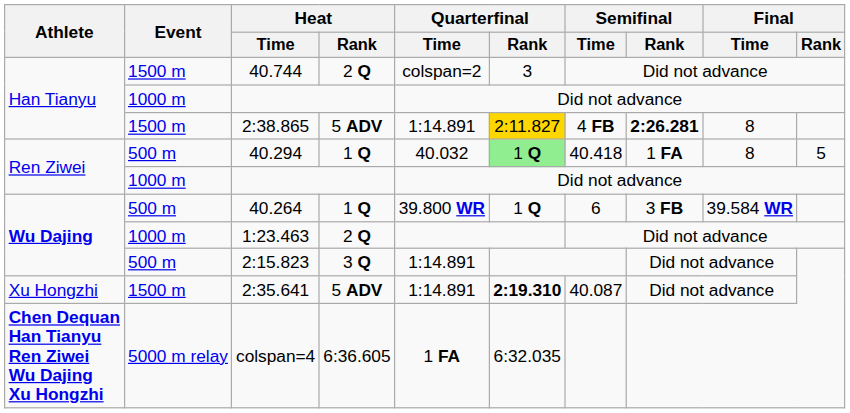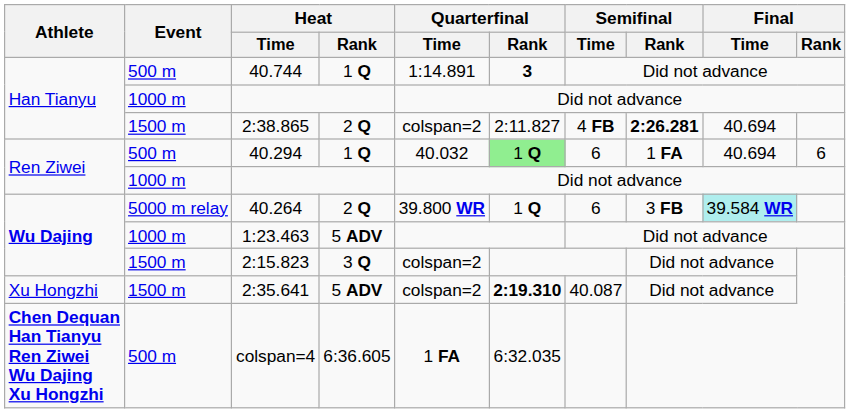(157, 72) 1500 m -> (152, 72) 500 m
(357, 72) 2 Q -> (357, 72) 1 Q
(442, 72) colspan=2 -> (442, 72) 1:14.891
(527, 72) normal -> (527, 72) bold
(357, 126) 5 ADV -> (357, 126) 2 Q
(442, 126) 1:14.891 -> (442, 126) colspan=2
(527, 126) gold background -> (527, 126) no background
(750, 126) 8 -> (750, 126) 40.694
(596, 154) 40.418 -> (596, 154) 6
(750, 154) 8 -> (750, 154) 40.694
(821, 154) 5 -> (821, 154) 6
(152, 208) 500 m -> (178, 208) 5000 m relay
(357, 208) 1 Q -> (357, 208) 2 Q
(750, 208) no background -> (750, 208) paleturquoise background
(357, 236) 2 Q -> (357, 236) 5 ADV
(152, 263) 500 m -> (157, 263) 1500 m
(442, 263) 1:14.891 -> (442, 263) colspan=2
(442, 290) 1:14.891 -> (442, 290) colspan=2
(178, 356) 5000 m relay -> (152, 356) 500 m
